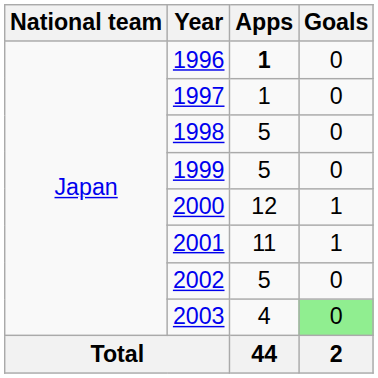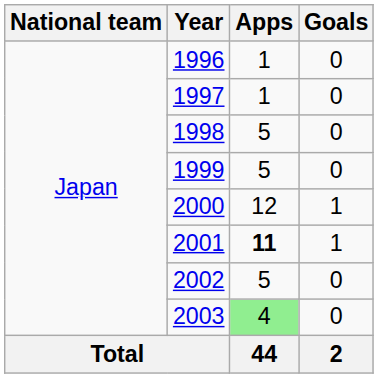(264, 59) bold -> (264, 59) normal
(264, 243) normal -> (264, 243) bold
(264, 317) no background -> (264, 317) lightgreen background
(336, 317) lightgreen background -> (336, 317) no background
